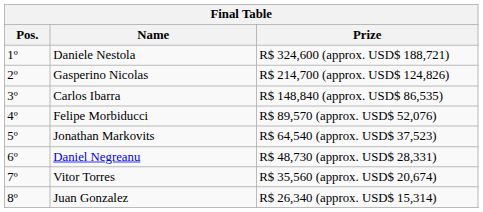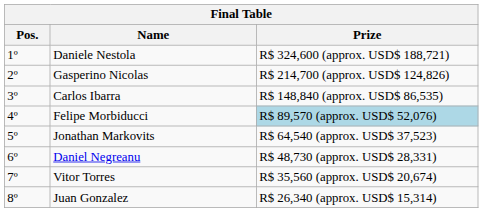(348, 116) no background -> (348, 116) lightblue background
